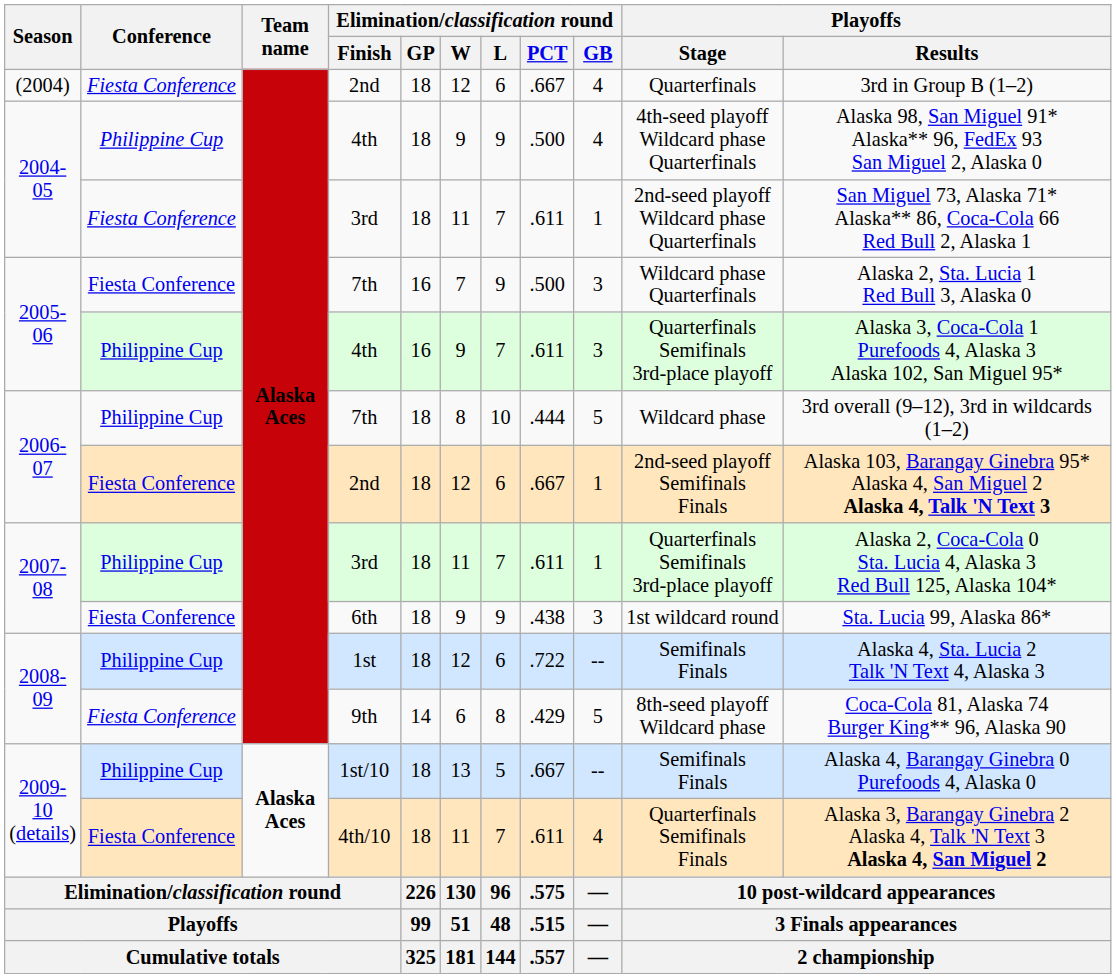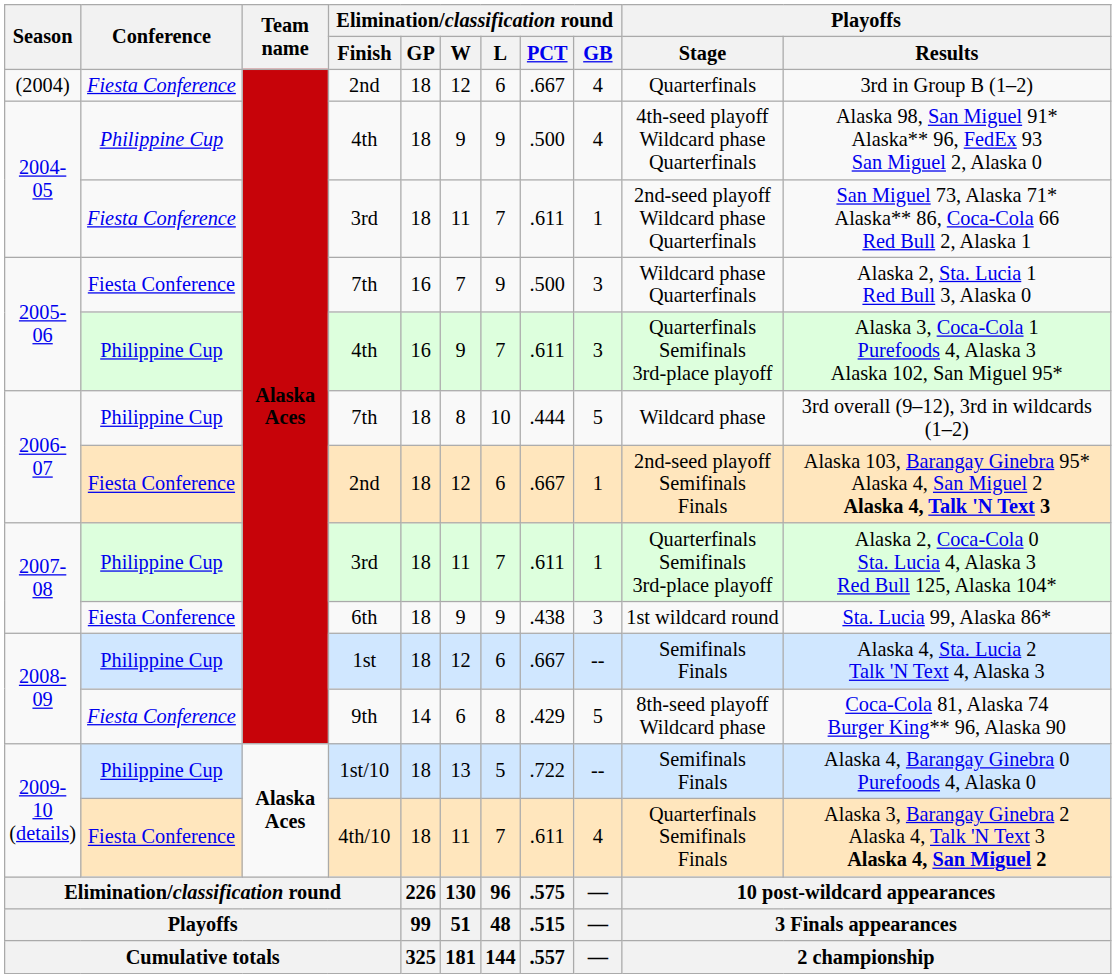(547, 660) .722 -> (547, 660) .667
(547, 771) .667 -> (547, 771) .722
